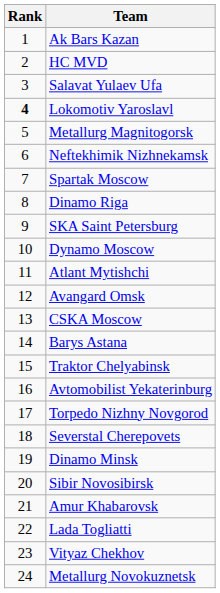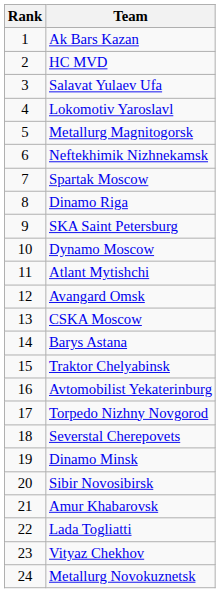(25, 109) bold -> (25, 109) normal
